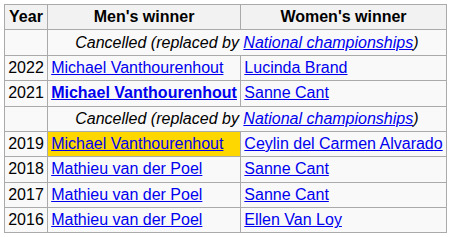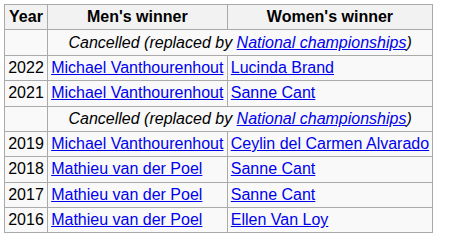(144, 93) bold -> (137, 93) normal
(137, 144) gold background -> (137, 144) no background
